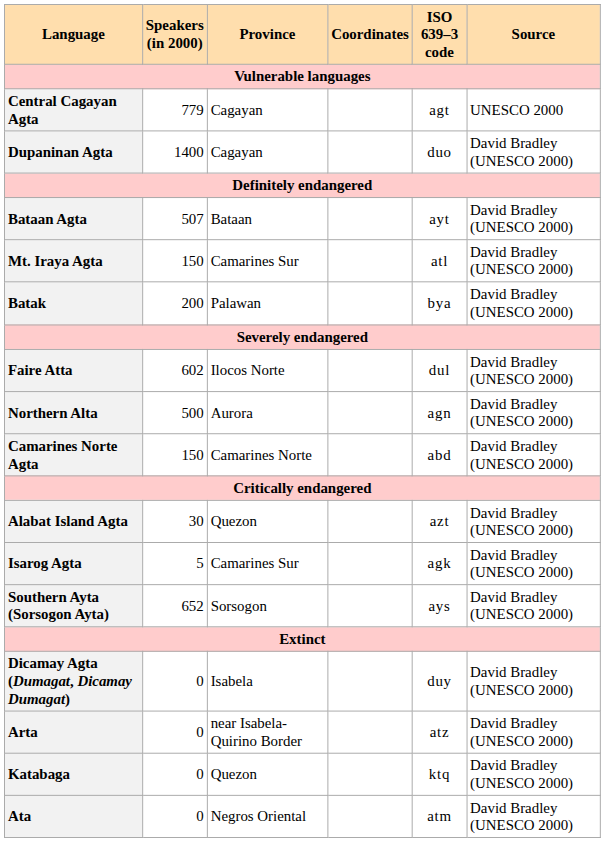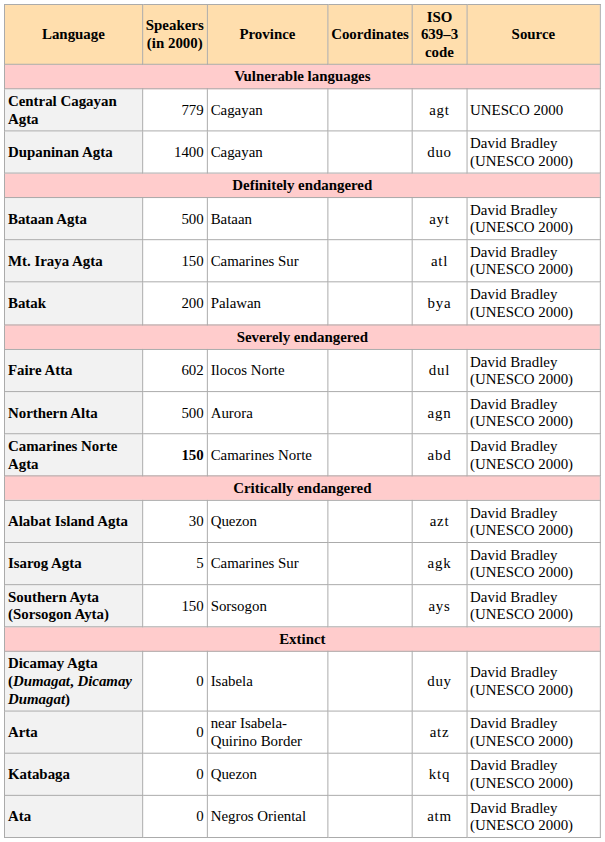(193, 219) 507 -> (193, 219) 500
(193, 454) normal -> (193, 454) bold
(193, 605) 652 -> (193, 605) 150
